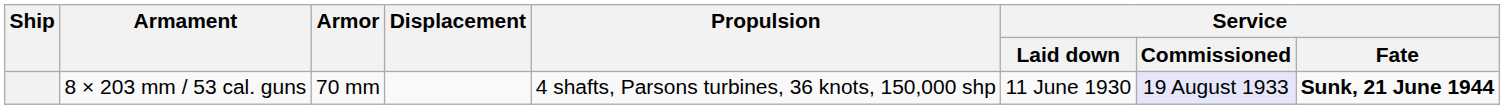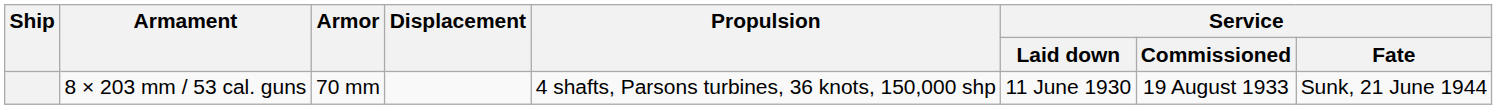(1216, 87) lavender background -> (1216, 87) no background
(1397, 87) bold -> (1394, 87) normal
